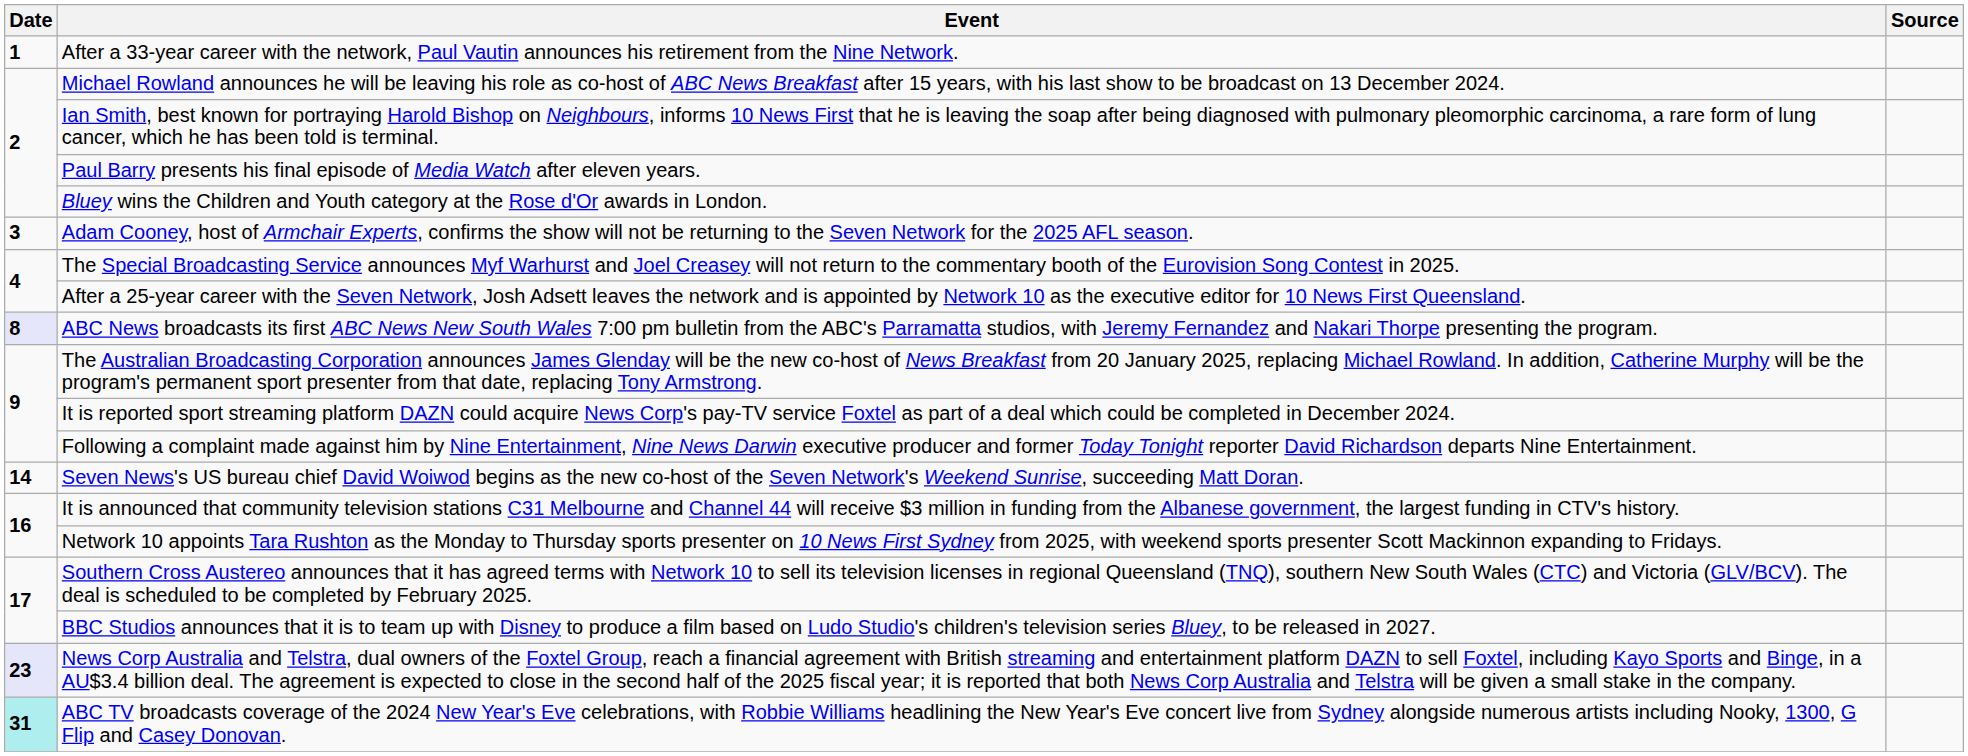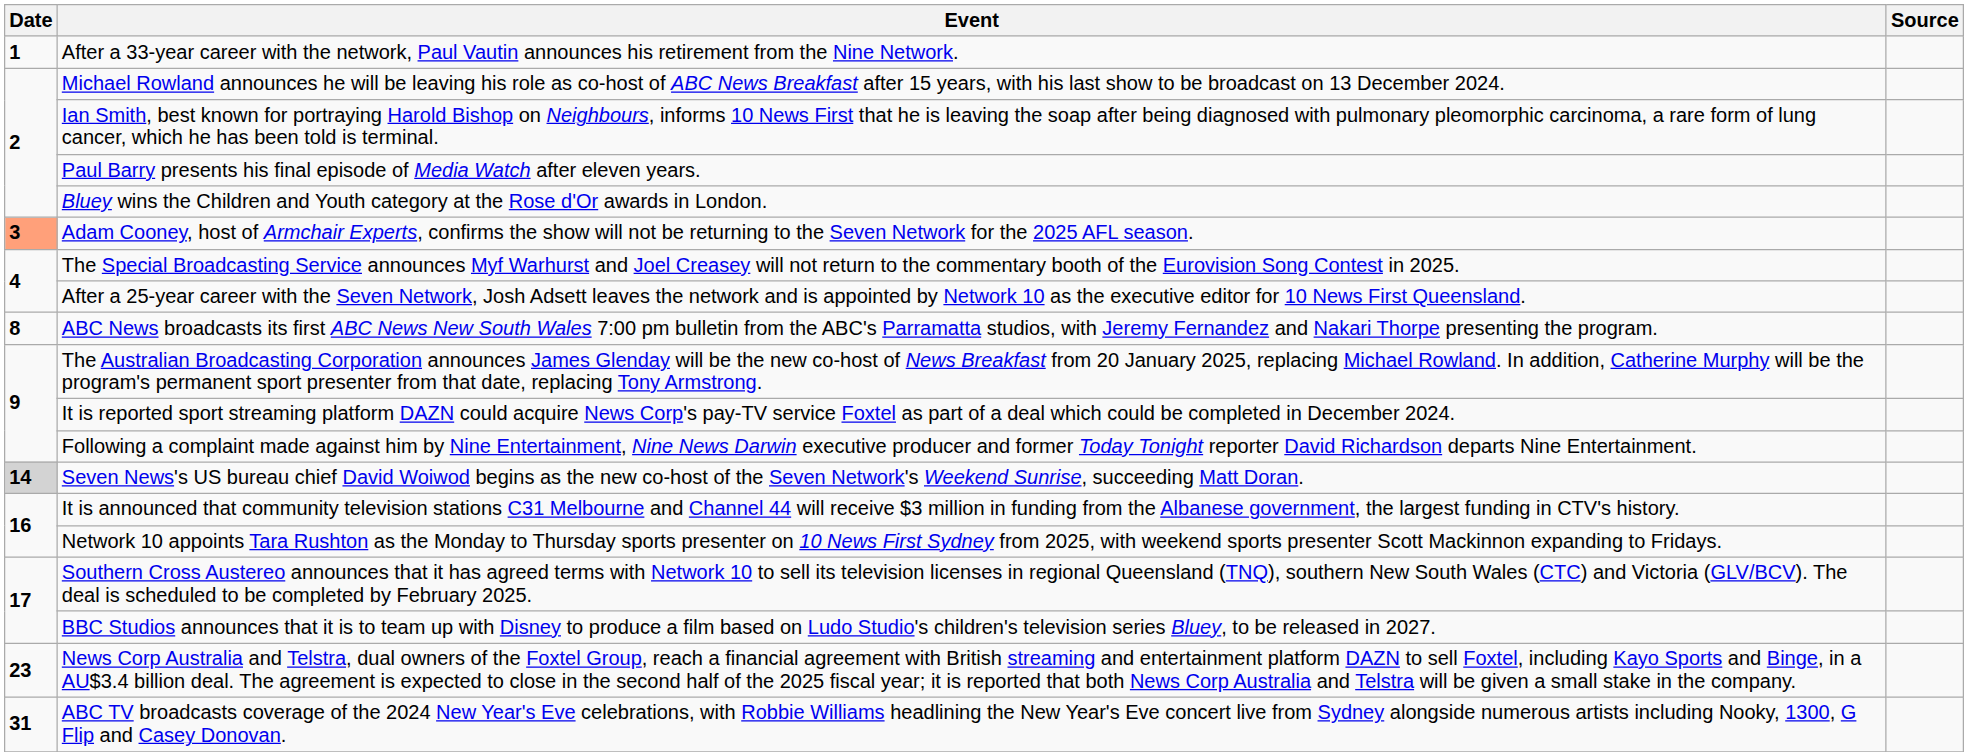(15, 233) no background -> (15, 233) lightsalmon background
(15, 328) lavender background -> (15, 328) no background
(20, 477) no background -> (20, 477) lightgrey background
(20, 670) lavender background -> (20, 670) no background
(20, 724) paleturquoise background -> (20, 724) no background
